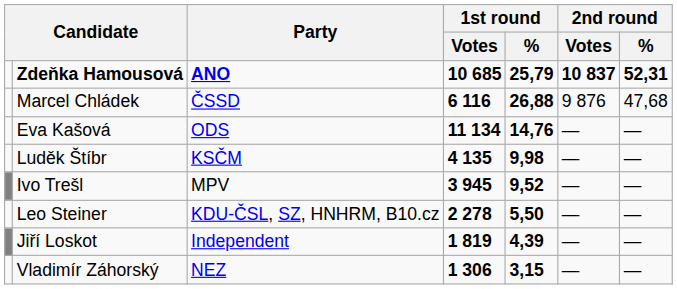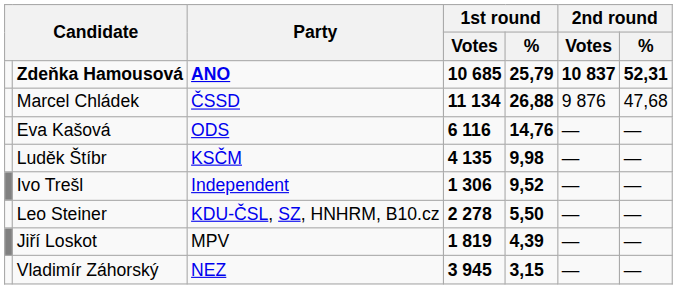(469, 102) 6 116 -> (474, 102) 11 134
(474, 130) 11 134 -> (469, 130) 6 116
(210, 185) MPV -> (240, 185) Independent
(470, 185) 3 945 -> (470, 185) 1 306
(240, 241) Independent -> (210, 241) MPV
(470, 269) 1 306 -> (470, 269) 3 945
